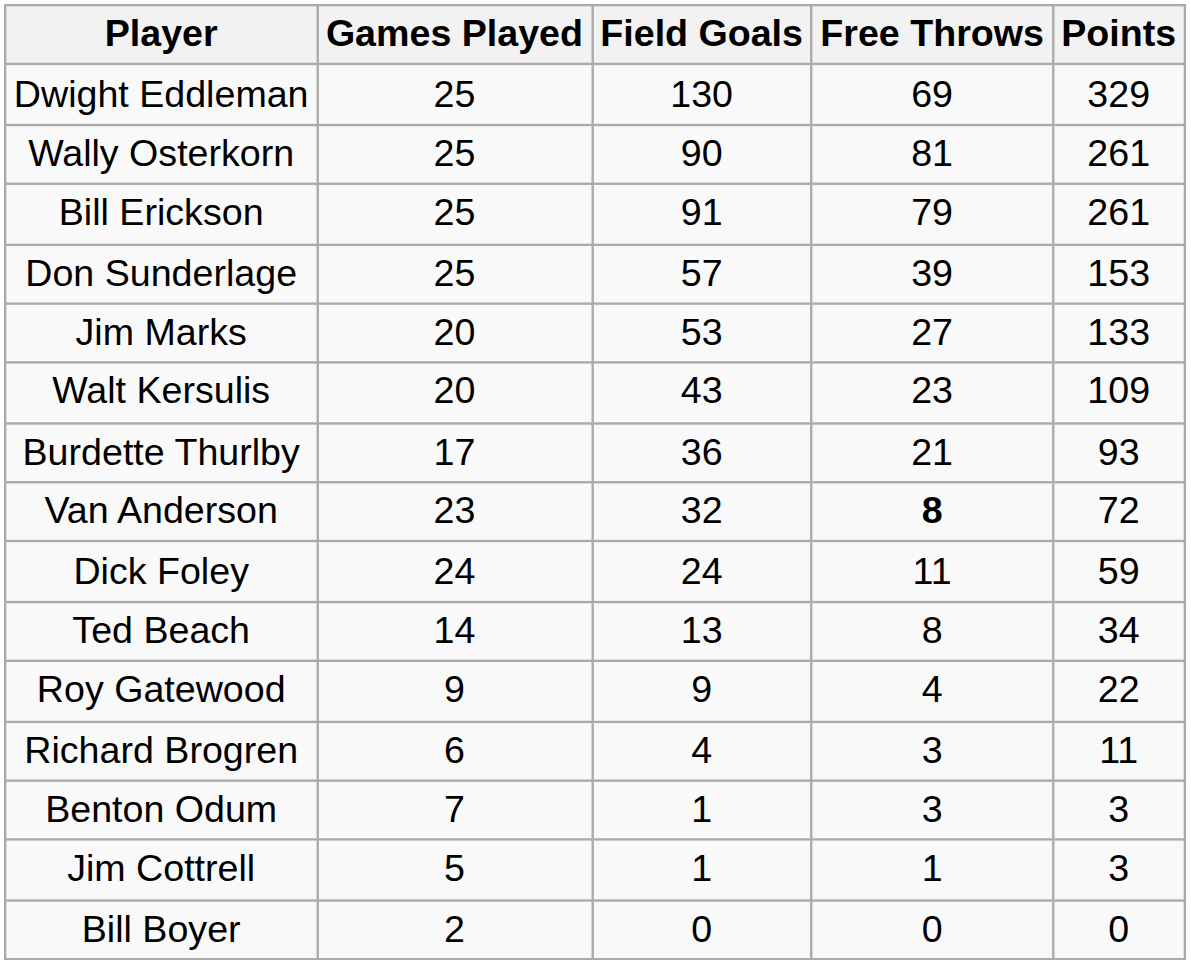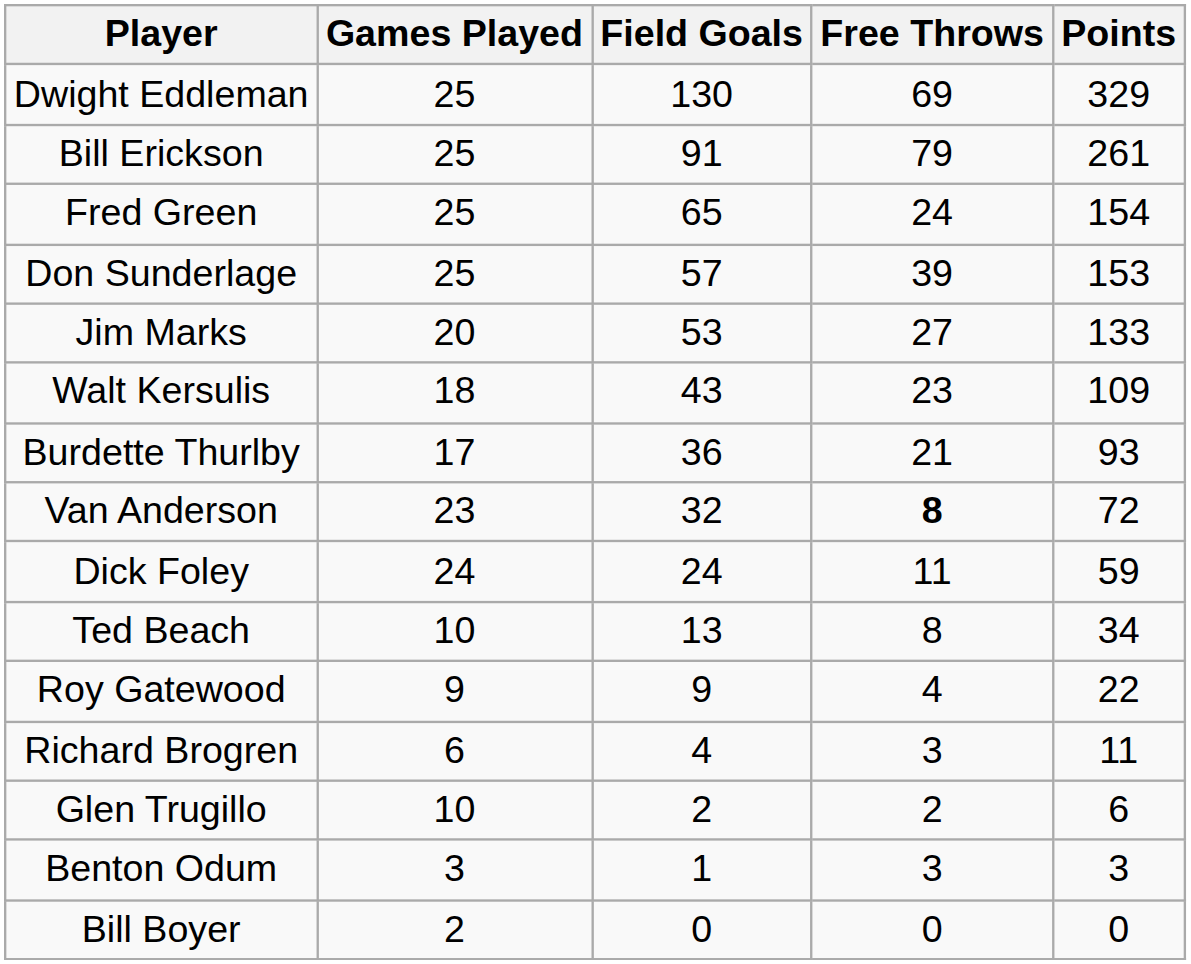- row: (161, 153)
+ row: (161, 213)
(454, 392) 20 -> (454, 392) 18
(454, 630) 14 -> (454, 630) 10
+ row: (161, 809)
(454, 809) 7 -> (454, 869) 3
- row: (161, 869)
